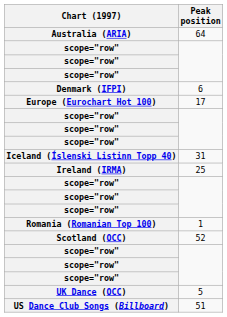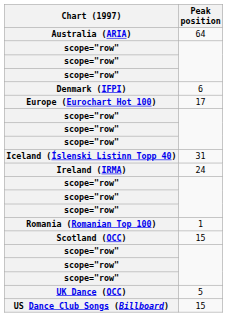(201, 170) 25 -> (201, 170) 24
(201, 238) 52 -> (201, 238) 15
(201, 305) 51 -> (201, 305) 15
